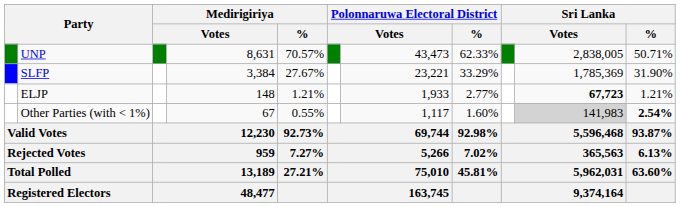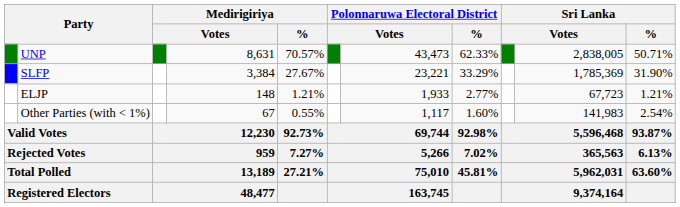(606, 93) bold -> (606, 93) normal
(603, 113) lightgrey background -> (603, 113) no background
(655, 113) bold -> (656, 113) normal
